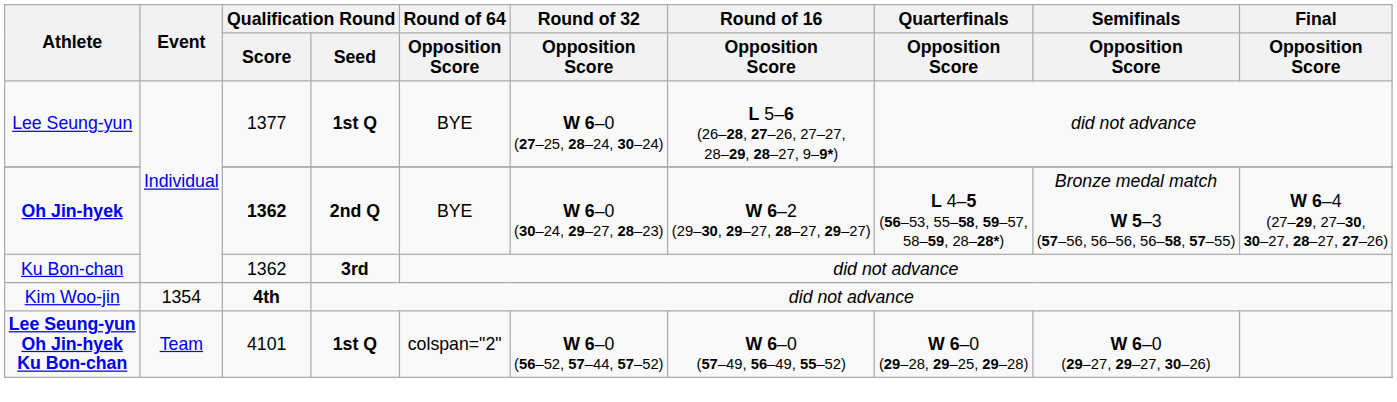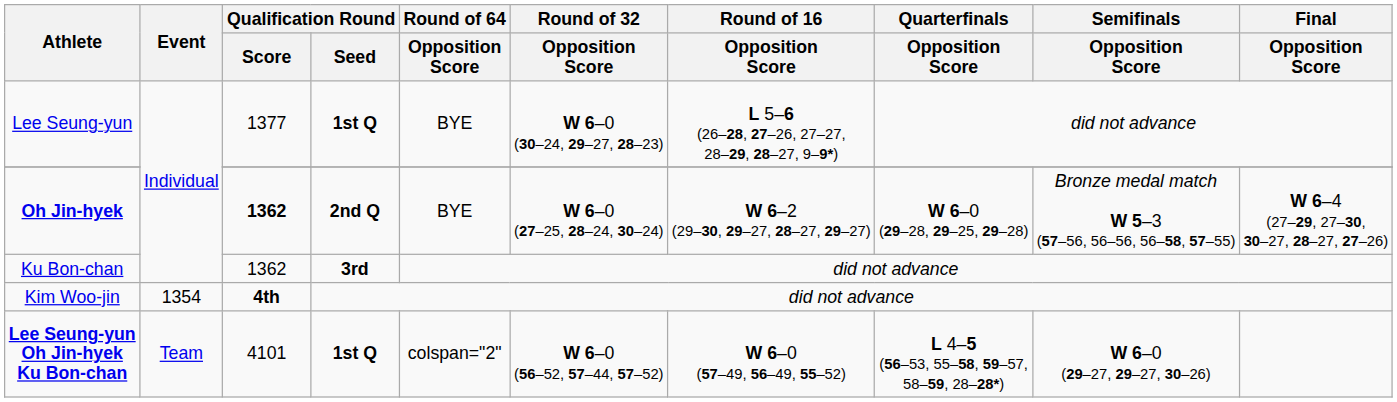(589, 134) W 6–0 (27–25, 28–24, 30–24) -> (589, 134) W 6–0 (30–24, 29–27, 28–23)
(589, 221) W 6–0 (30–24, 29–27, 28–23) -> (589, 221) W 6–0 (27–25, 28–24, 30–24)
(954, 221) L 4–5 (56–53, 55–58, 59–57, 58–59, 28–28*) -> (954, 221) W 6–0 (29–28, 29–25, 29–28)
(954, 354) W 6–0 (29–28, 29–25, 29–28) -> (954, 364) L 4–5 (56–53, 55–58, 59–57, 58–59, 28–28*)
